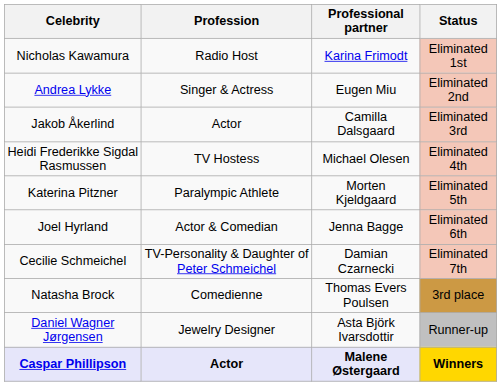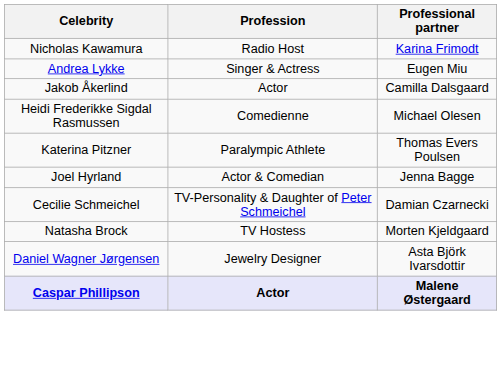- column: (458, 21)
(227, 158) TV Hostess -> (273, 116) Comedienne
(366, 192) Morten Kjeldgaard -> (437, 150) Thomas Evers Poulsen
(227, 295) Comedienne -> (273, 231) TV Hostess
(366, 295) Thomas Evers Poulsen -> (437, 231) Morten Kjeldgaard
